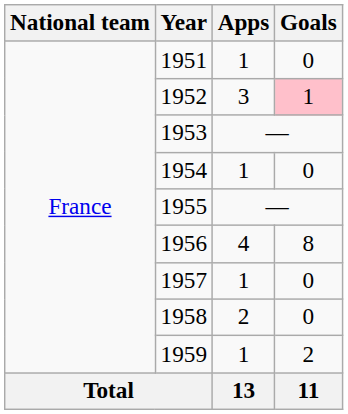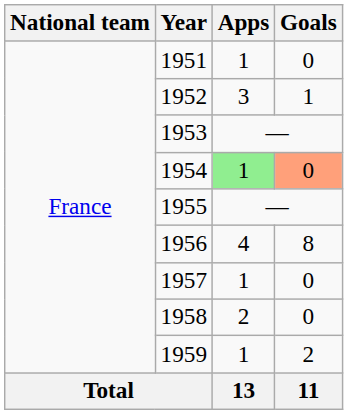(308, 96) pink background -> (308, 96) no background
(243, 170) no background -> (243, 170) lightgreen background
(308, 170) no background -> (308, 170) lightsalmon background
